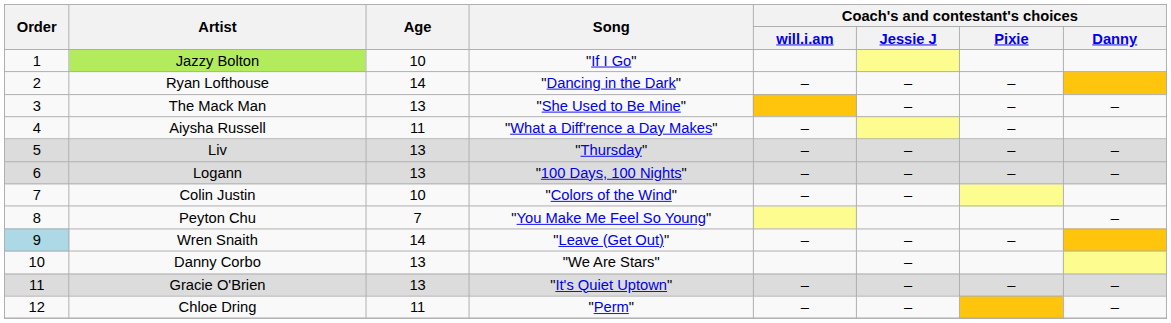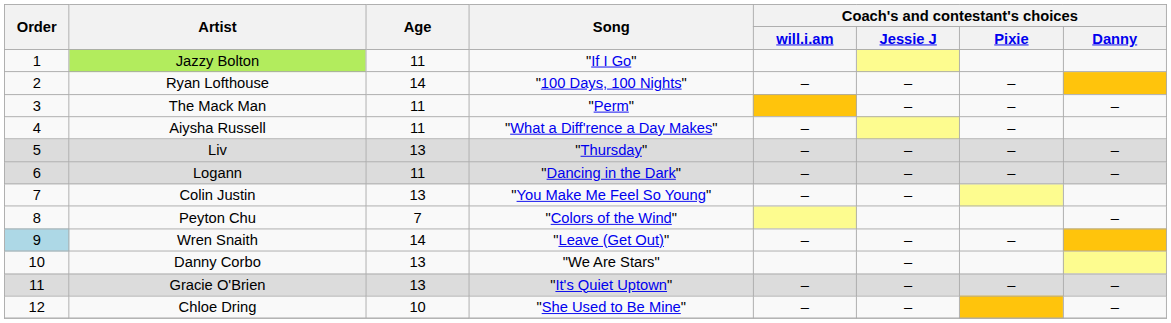(418, 61) 10 -> (418, 61) 11
(611, 83) "Dancing in the Dark" -> (611, 83) "100 Days, 100 Nights"
(418, 105) 13 -> (418, 105) 11
(611, 105) "She Used to Be Mine" -> (611, 105) "Perm"
(418, 173) 13 -> (418, 173) 11
(611, 173) "100 Days, 100 Nights" -> (611, 173) "Dancing in the Dark"
(418, 195) 10 -> (418, 195) 13
(611, 195) "Colors of the Wind" -> (611, 195) "You Make Me Feel So Young"
(611, 217) "You Make Me Feel So Young" -> (611, 217) "Colors of the Wind"
(418, 307) 11 -> (418, 307) 10
(611, 307) "Perm" -> (611, 307) "She Used to Be Mine"
